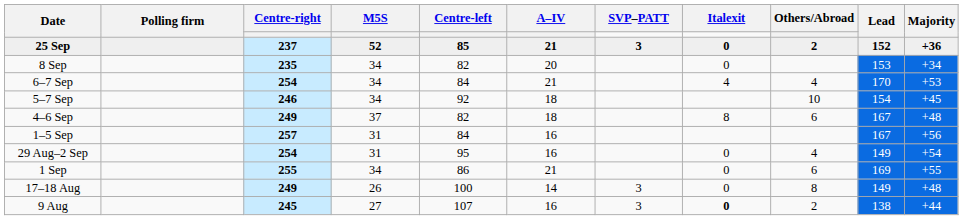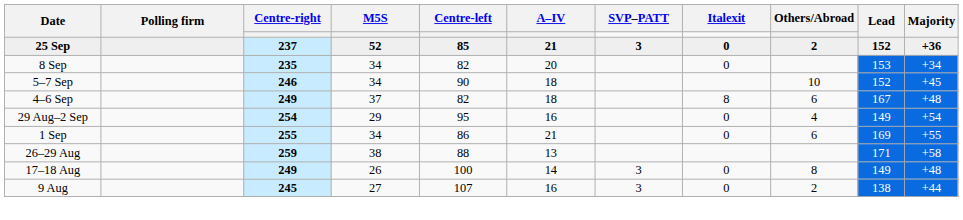- row: (53, 81)
(463, 99) 92 -> (463, 81) 90
(881, 99) 154 -> (881, 81) 152
- row: (53, 134)
(375, 152) 31 -> (375, 117) 29
+ row: (53, 152)
(726, 205) bold -> (726, 188) normal
